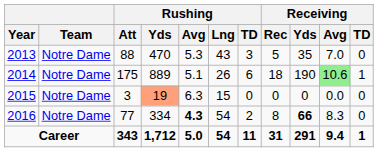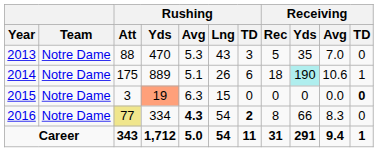(305, 75) no background -> (305, 75) paleturquoise background
(335, 75) lightgreen background -> (335, 75) no background
(362, 95) normal -> (362, 95) bold
(127, 116) no background -> (127, 116) khaki background
(249, 116) normal -> (249, 116) bold
(305, 116) bold -> (305, 116) normal
